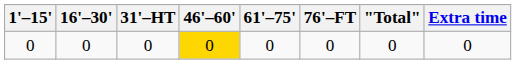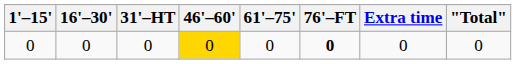columns swapped: (468, 18) <-> (392, 18)
(330, 45) normal -> (330, 45) bold
